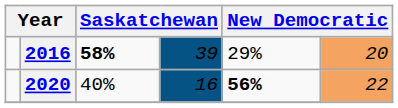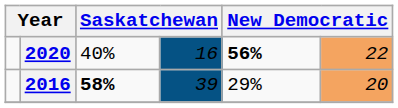rows swapped: (48, 86) <-> (48, 53)
